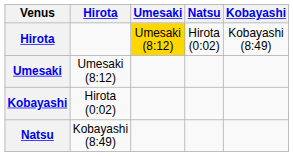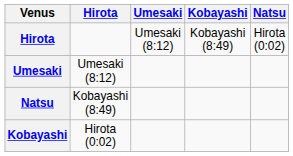columns swapped: (204, 13) <-> (256, 13)
(158, 39) gold background -> (158, 39) no background
(37, 103) Kobayashi -> (37, 103) Natsu
(100, 103) Hirota (0:02) -> (100, 103) Kobayashi (8:49)
(37, 135) Natsu -> (37, 135) Kobayashi
(100, 135) Kobayashi (8:49) -> (100, 135) Hirota (0:02)
